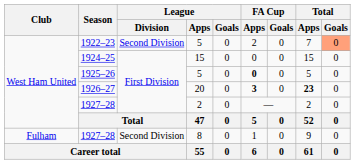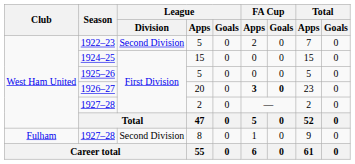(336, 43) lightsalmon background -> (336, 43) no background
(254, 74) bold -> (254, 74) normal
(281, 89) normal -> (281, 89) bold
(309, 89) bold -> (309, 89) normal
